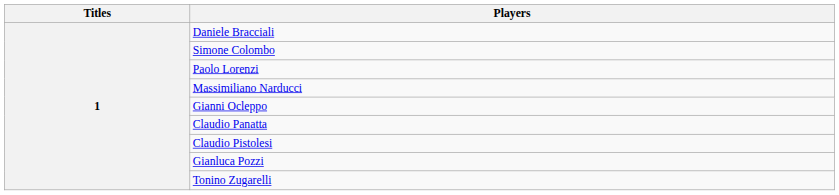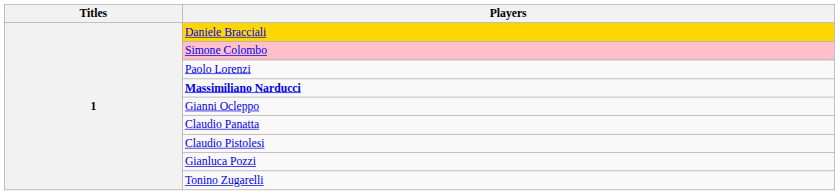(233, 32) no background -> (226, 32) gold background
(234, 50) no background -> (226, 50) pink background
(247, 87) normal -> (243, 87) bold
